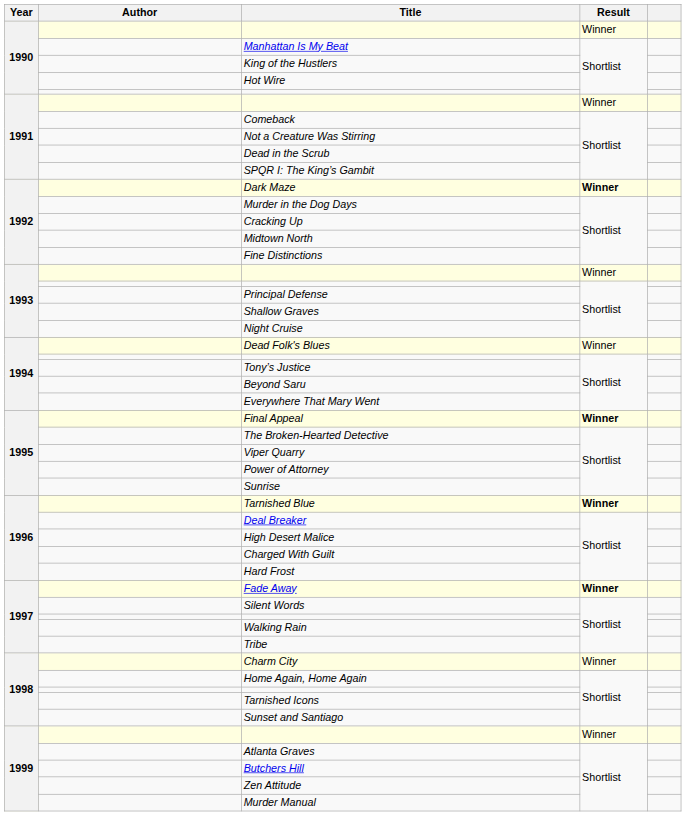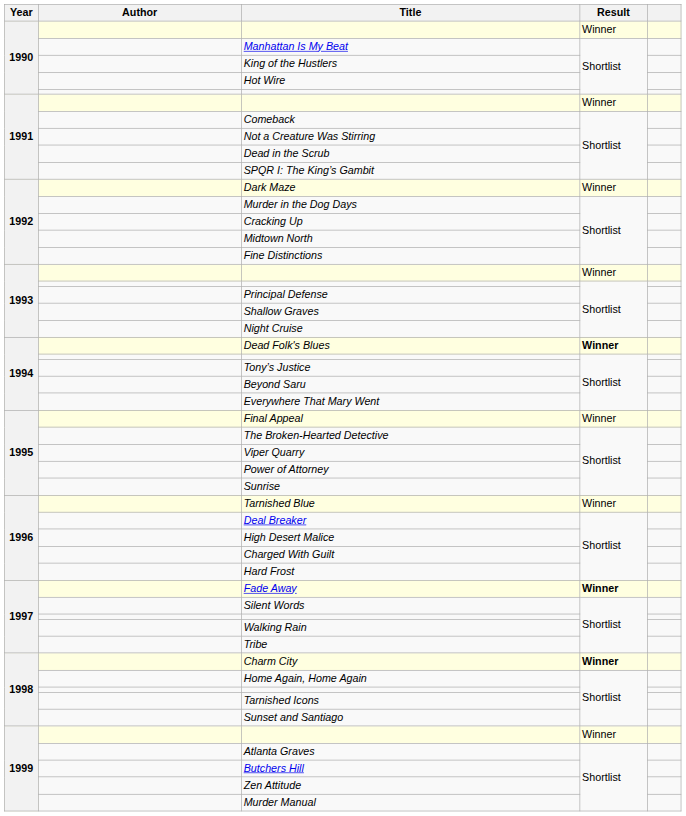(600, 187) bold -> (599, 187) normal
(599, 345) normal -> (600, 345) bold
(600, 418) bold -> (599, 418) normal
(600, 503) bold -> (599, 503) normal
(599, 661) normal -> (600, 661) bold
